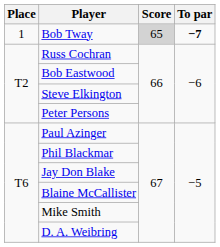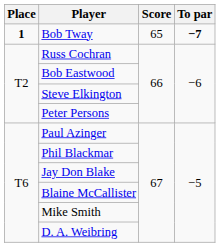(21, 34) normal -> (21, 34) bold
(157, 34) lightgrey background -> (157, 34) no background
